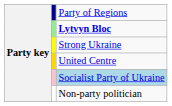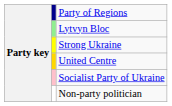(85, 28) bold -> (84, 28) normal
(112, 77) lightblue background -> (112, 77) no background
